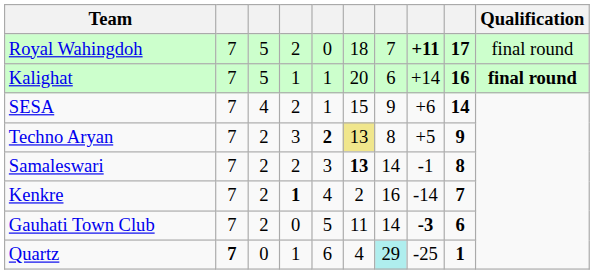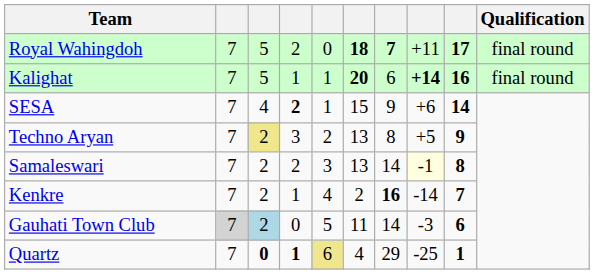(359, 48) normal -> (359, 48) bold
(391, 48) normal -> (391, 48) bold
(425, 48) bold -> (426, 48) normal
(359, 78) normal -> (359, 78) bold
(425, 78) normal -> (426, 78) bold
(532, 78) bold -> (532, 78) normal
(296, 107) normal -> (296, 107) bold
(264, 136) no background -> (264, 136) khaki background
(327, 136) bold -> (327, 136) normal
(359, 136) khaki background -> (359, 136) no background
(359, 166) bold -> (359, 166) normal
(425, 166) no background -> (426, 166) lightyellow background
(296, 195) bold -> (296, 195) normal
(391, 195) normal -> (391, 195) bold
(232, 225) no background -> (232, 225) lightgrey background
(264, 225) no background -> (264, 225) lightblue background
(425, 225) bold -> (426, 225) normal
(232, 254) bold -> (232, 254) normal
(264, 254) normal -> (264, 254) bold
(296, 254) normal -> (296, 254) bold
(327, 254) no background -> (327, 254) khaki background
(391, 254) paleturquoise background -> (391, 254) no background
